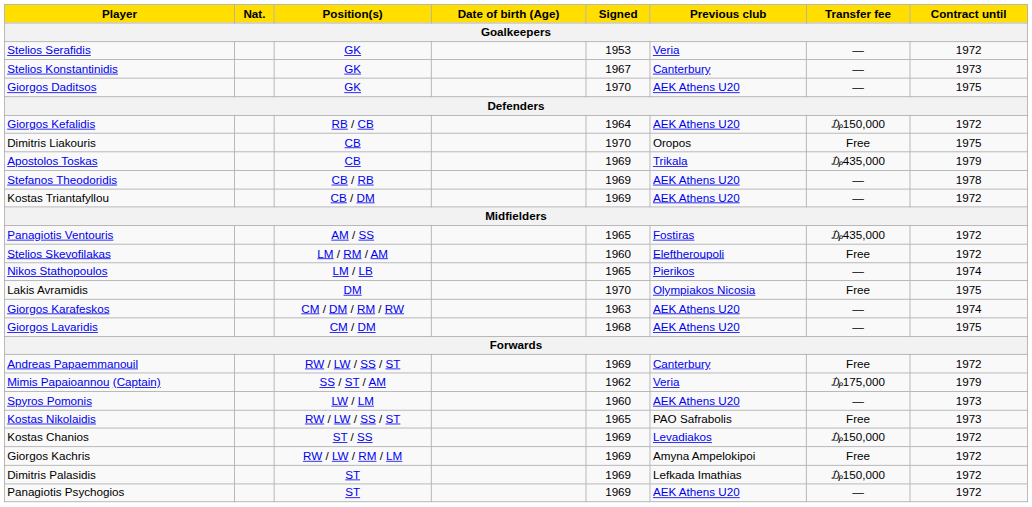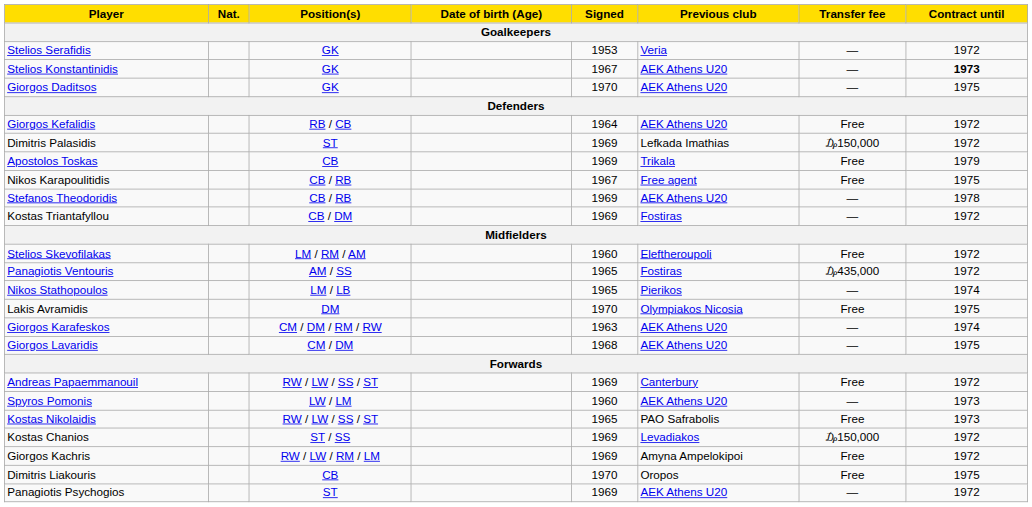(682, 69) Canterbury -> (684, 69) AEK Athens U20
(969, 69) normal -> (967, 69) bold
(858, 125) ₯150,000 -> (852, 125) Free
rows swapped: (52, 143) <-> (52, 475)
(858, 161) ₯435,000 -> (852, 161) Free
+ row: (58, 180)
(696, 198) AEK Athens U20 -> (661, 217) Fostiras
rows swapped: (59, 254) <-> (60, 235)
- row: (84, 383)
